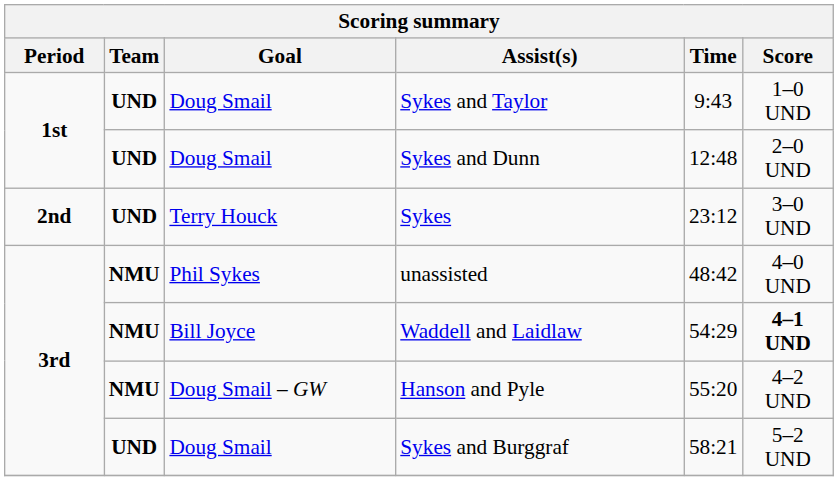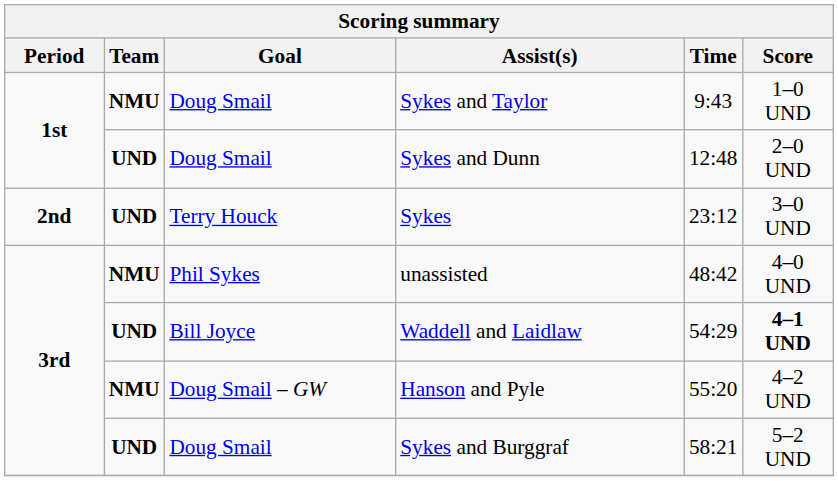(134, 100) UND -> (134, 100) NMU
(134, 331) NMU -> (134, 331) UND
